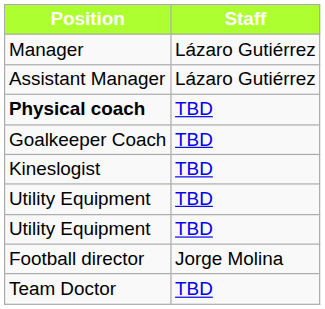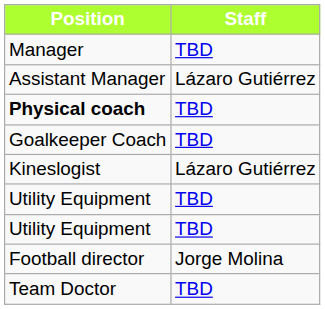(245, 49) Lázaro Gutiérrez -> (194, 49) TBD
(194, 169) TBD -> (245, 169) Lázaro Gutiérrez
